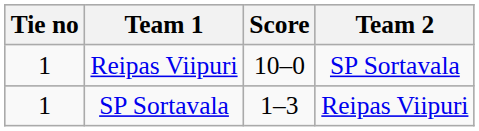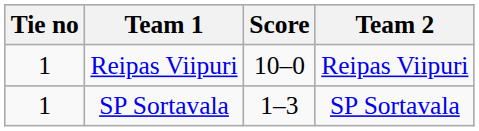(395, 65) SP Sortavala -> (395, 65) Reipas Viipuri
(395, 105) Reipas Viipuri -> (395, 105) SP Sortavala
